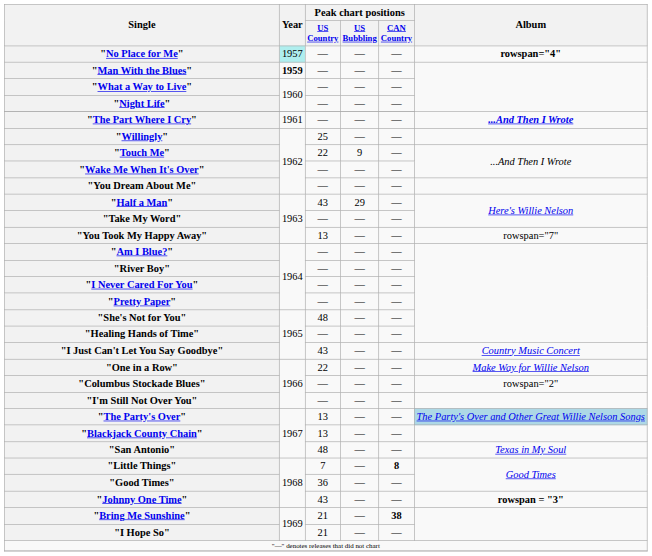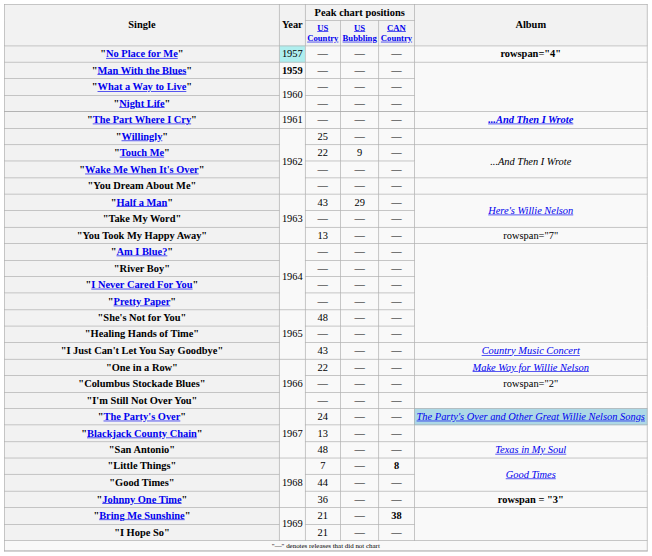(323, 417) 13 -> (323, 417) 24
(323, 482) 36 -> (323, 482) 44
(323, 499) 43 -> (323, 499) 36
